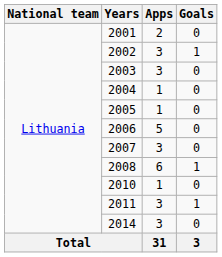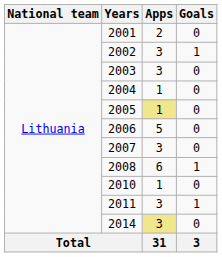(159, 109) no background -> (159, 109) khaki background
(159, 224) no background -> (159, 224) khaki background
